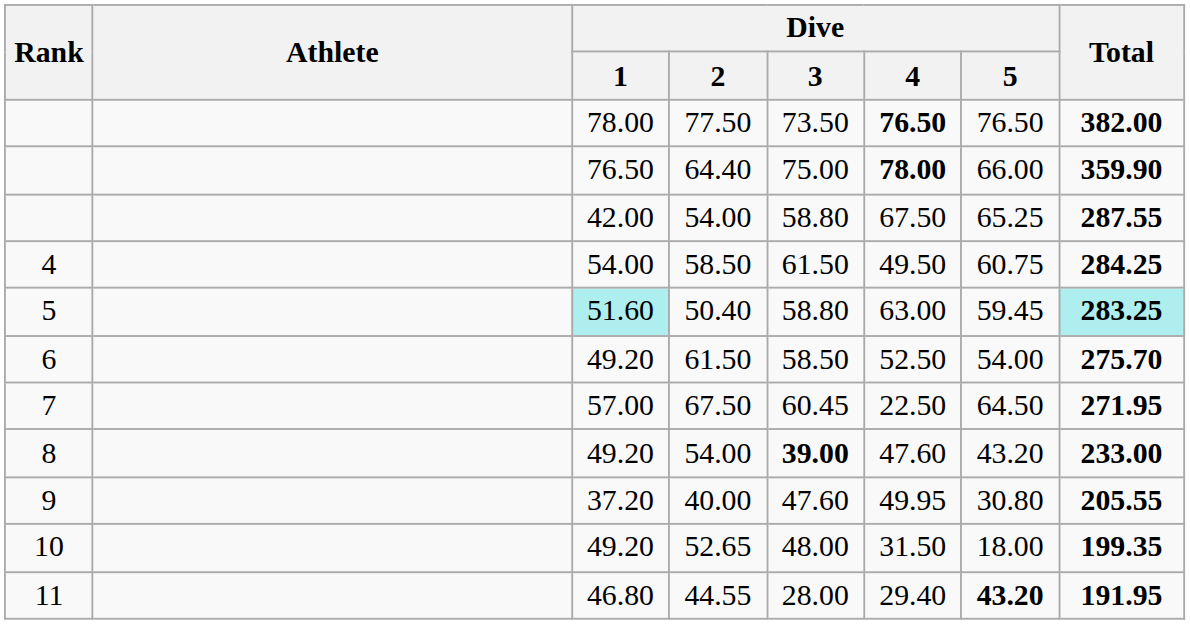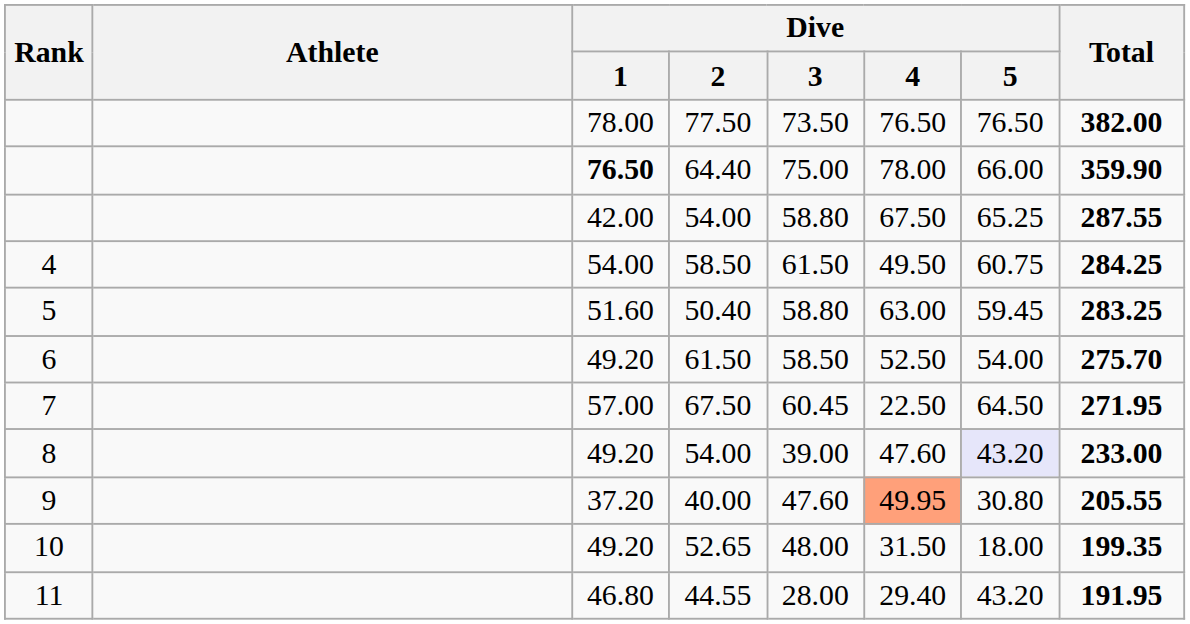(913, 122) bold -> (913, 122) normal
(620, 169) normal -> (620, 169) bold
(913, 169) bold -> (913, 169) normal
(620, 311) paleturquoise background -> (620, 311) no background
(1122, 311) paleturquoise background -> (1122, 311) no background
(815, 452) bold -> (815, 452) normal
(1010, 452) no background -> (1010, 452) lavender background
(913, 500) no background -> (913, 500) lightsalmon background
(1010, 594) bold -> (1010, 594) normal
